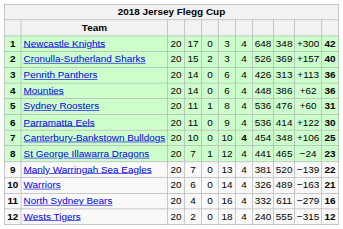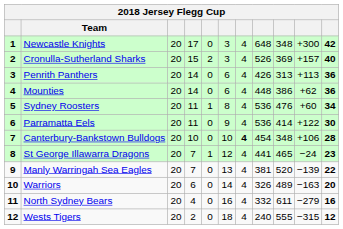(330, 106) 31 -> (330, 106) 34
(330, 138) 25 -> (330, 138) 28
(330, 185) 21 -> (330, 185) 20
